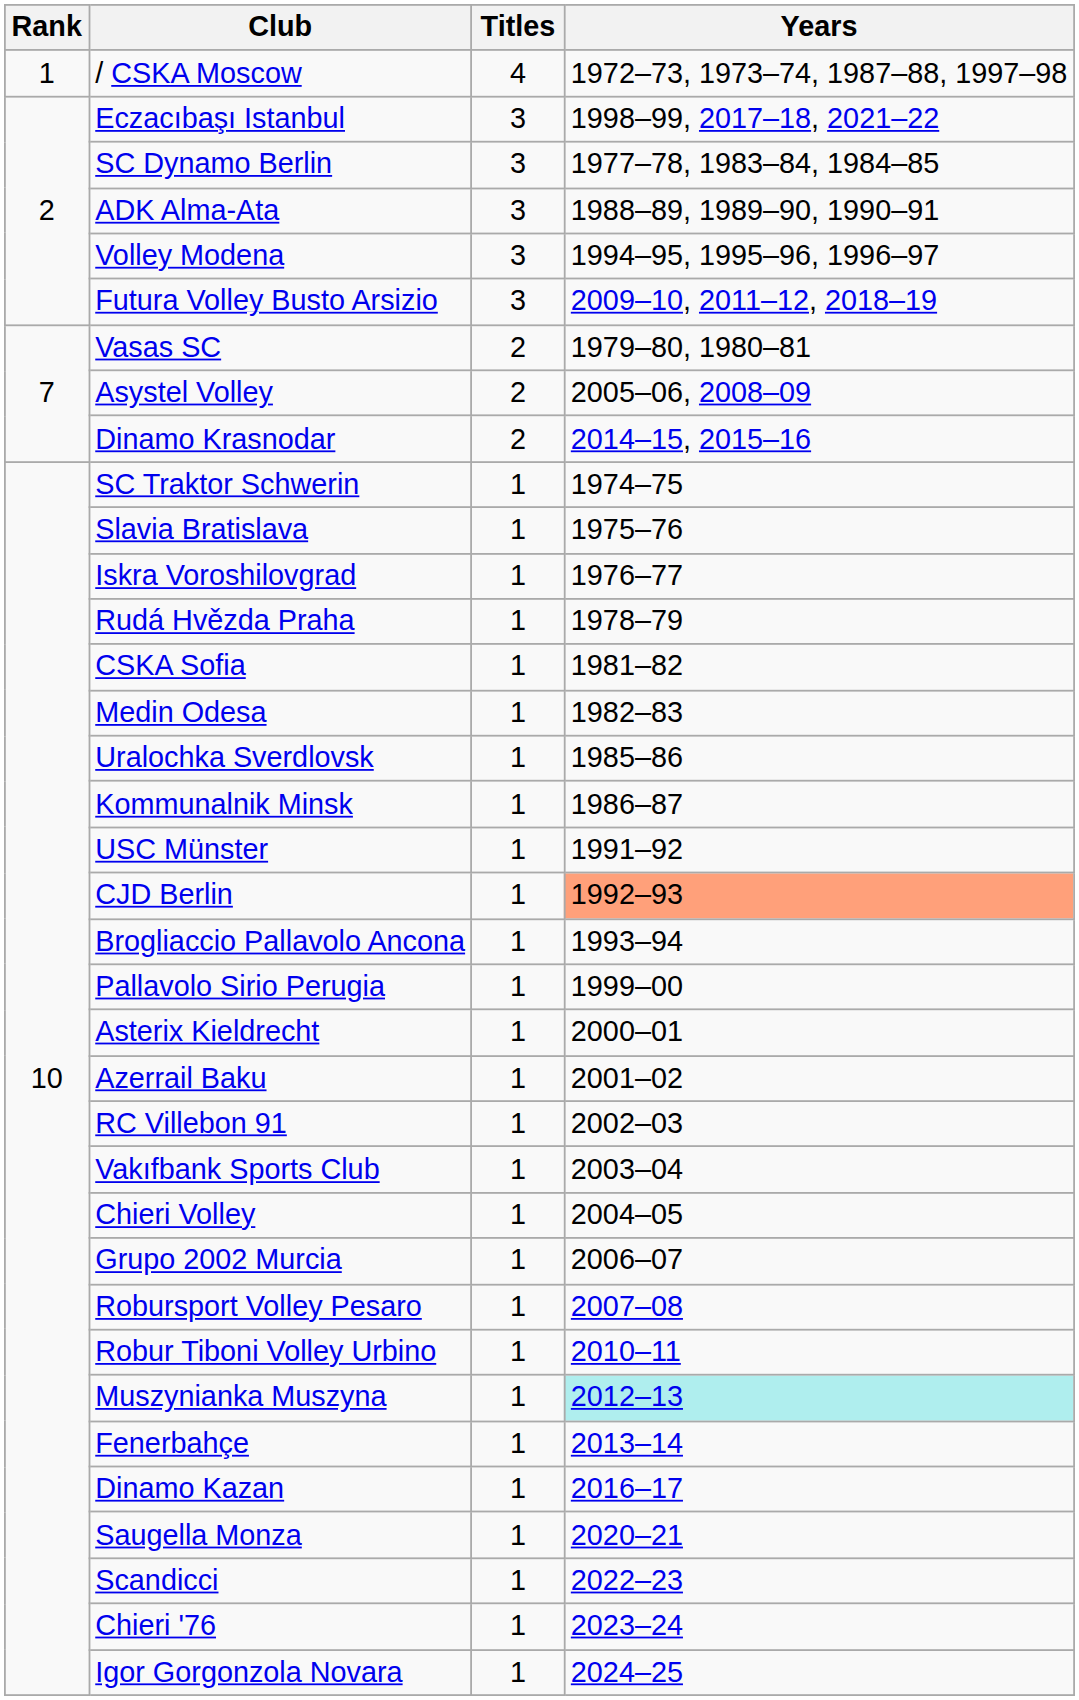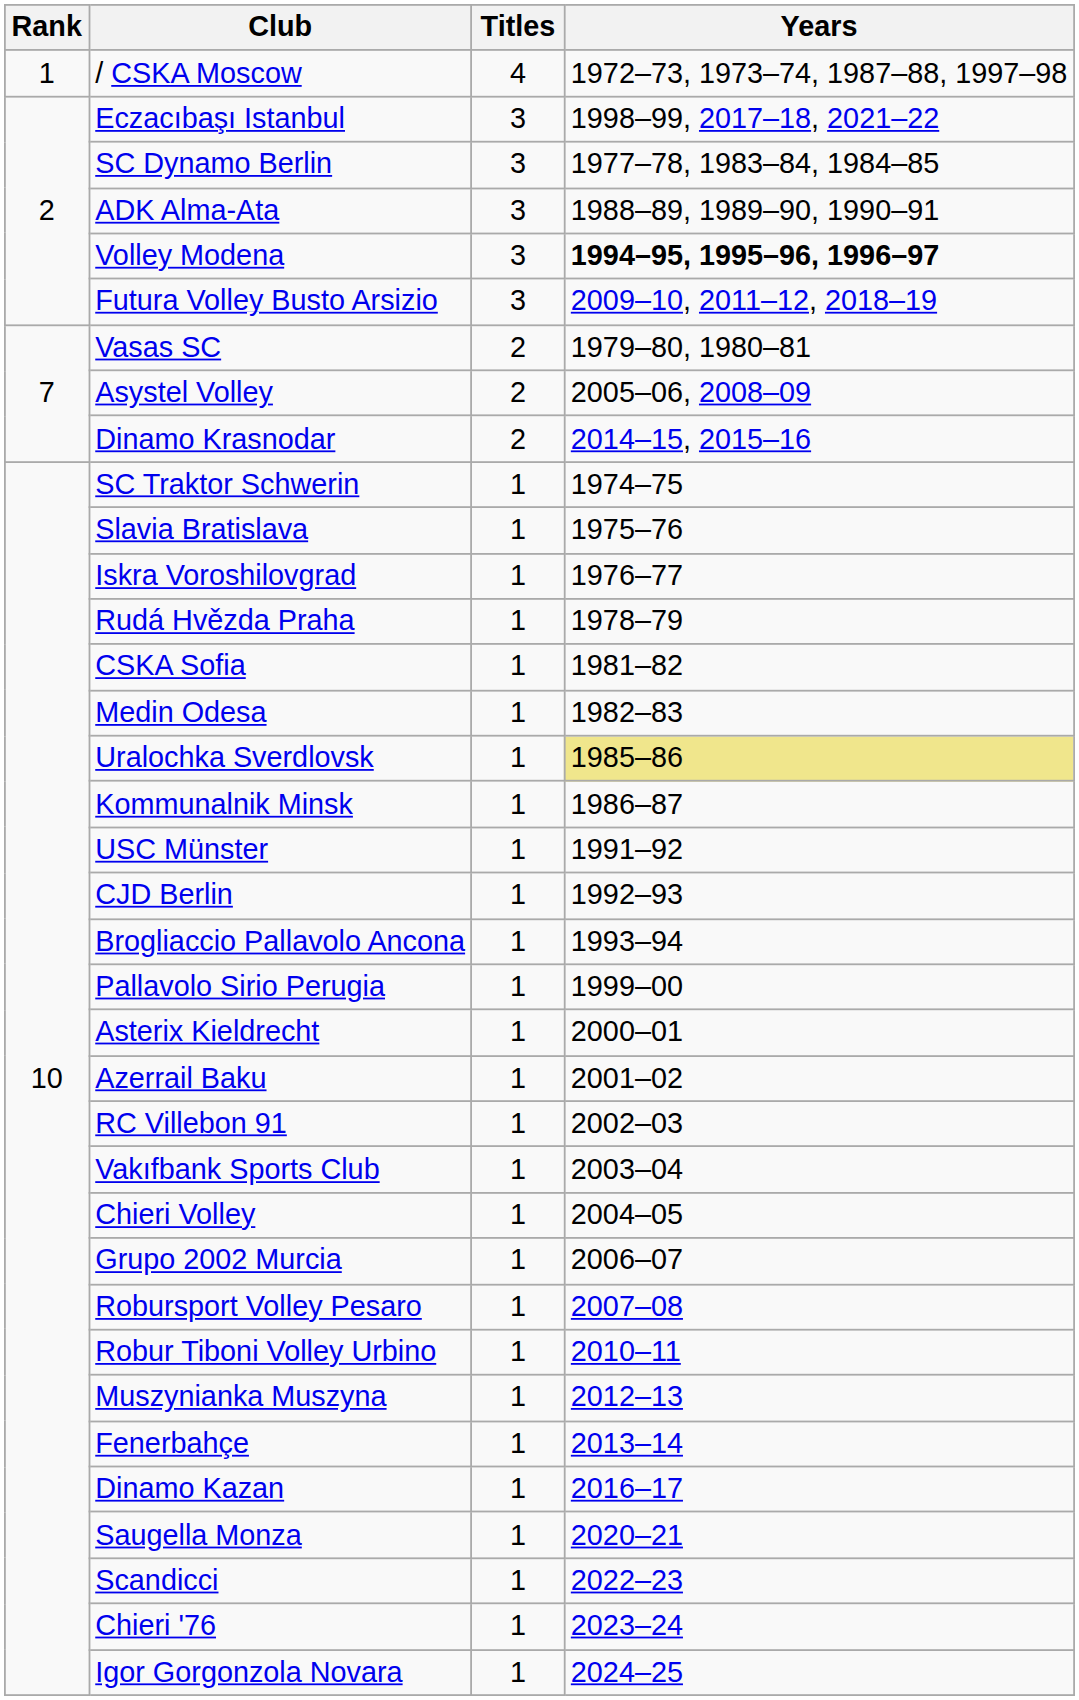(755, 255) normal -> (755, 255) bold
(627, 758) no background -> (627, 758) khaki background
(627, 895) lightsalmon background -> (627, 895) no background
(627, 1397) paleturquoise background -> (627, 1397) no background
